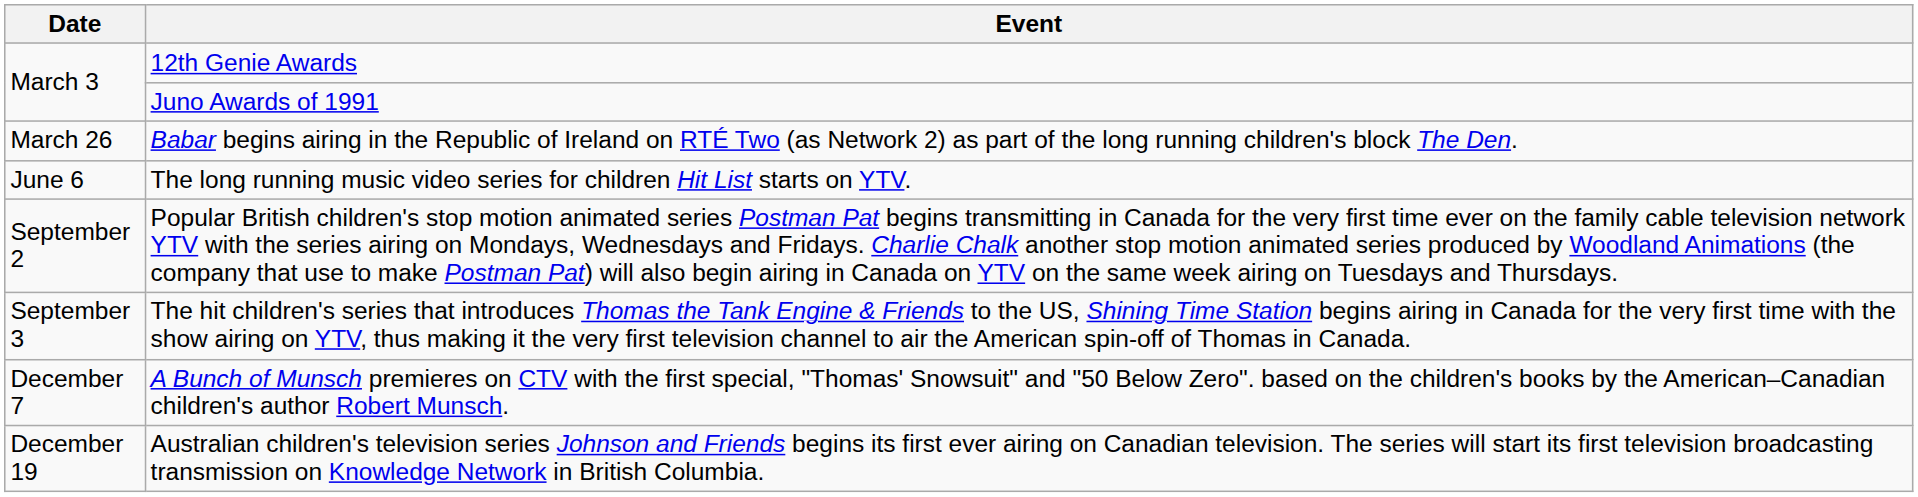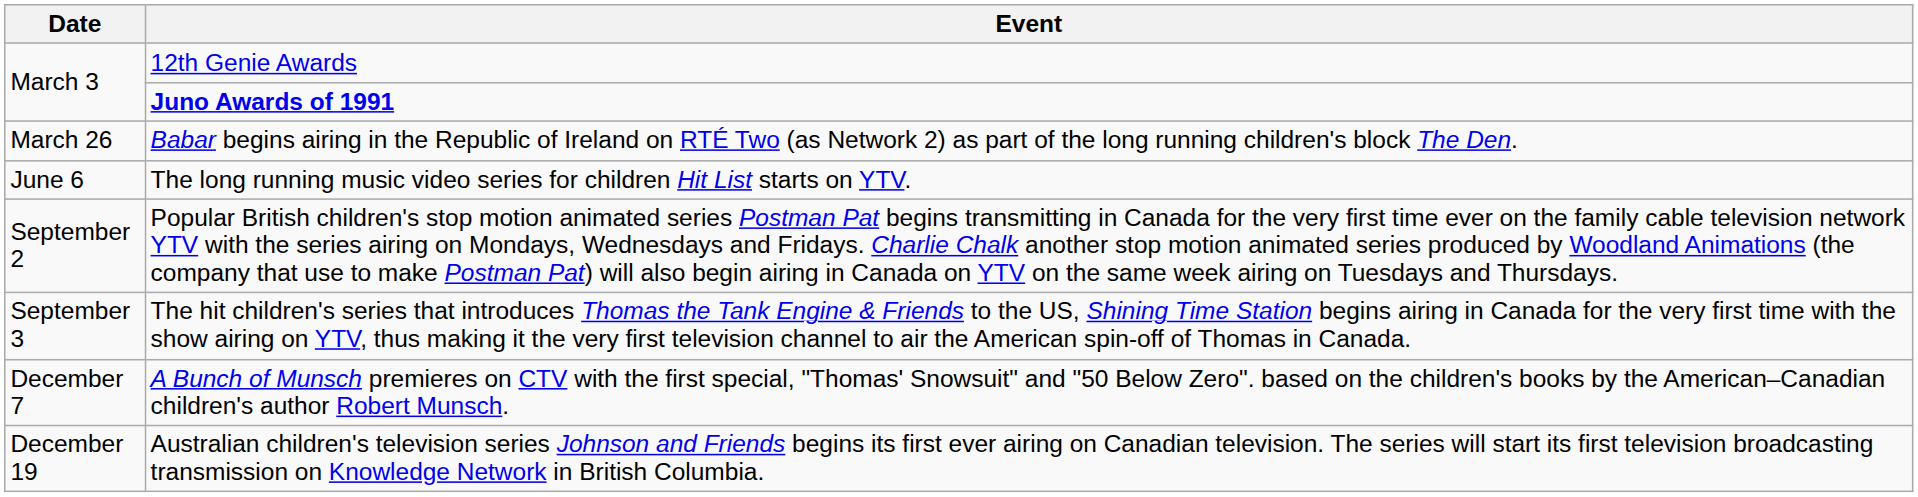(265, 101) normal -> (272, 101) bold
